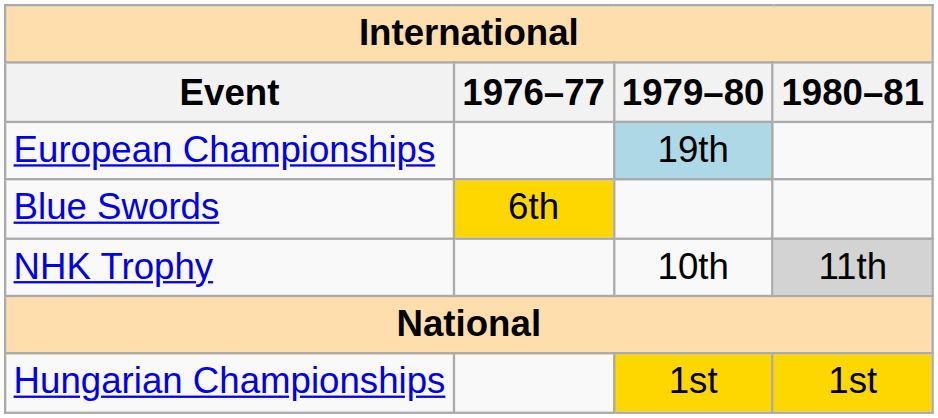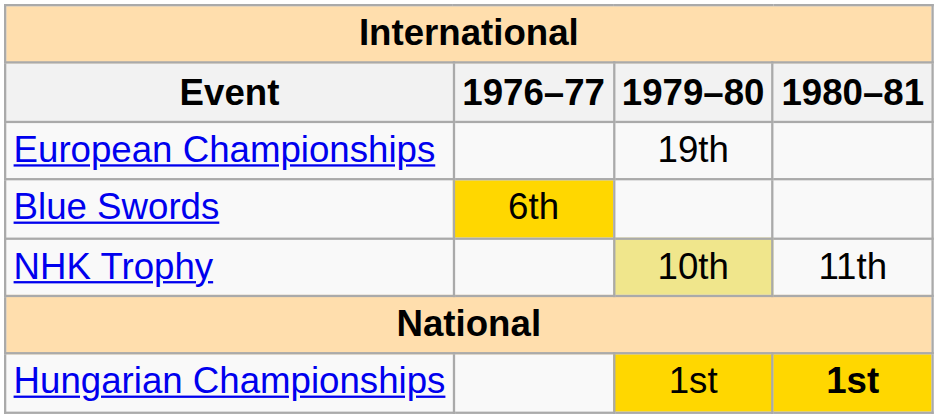(693, 149) lightblue background -> (693, 149) no background
(693, 265) no background -> (693, 265) khaki background
(853, 265) lightgrey background -> (853, 265) no background
(853, 382) normal -> (853, 382) bold
